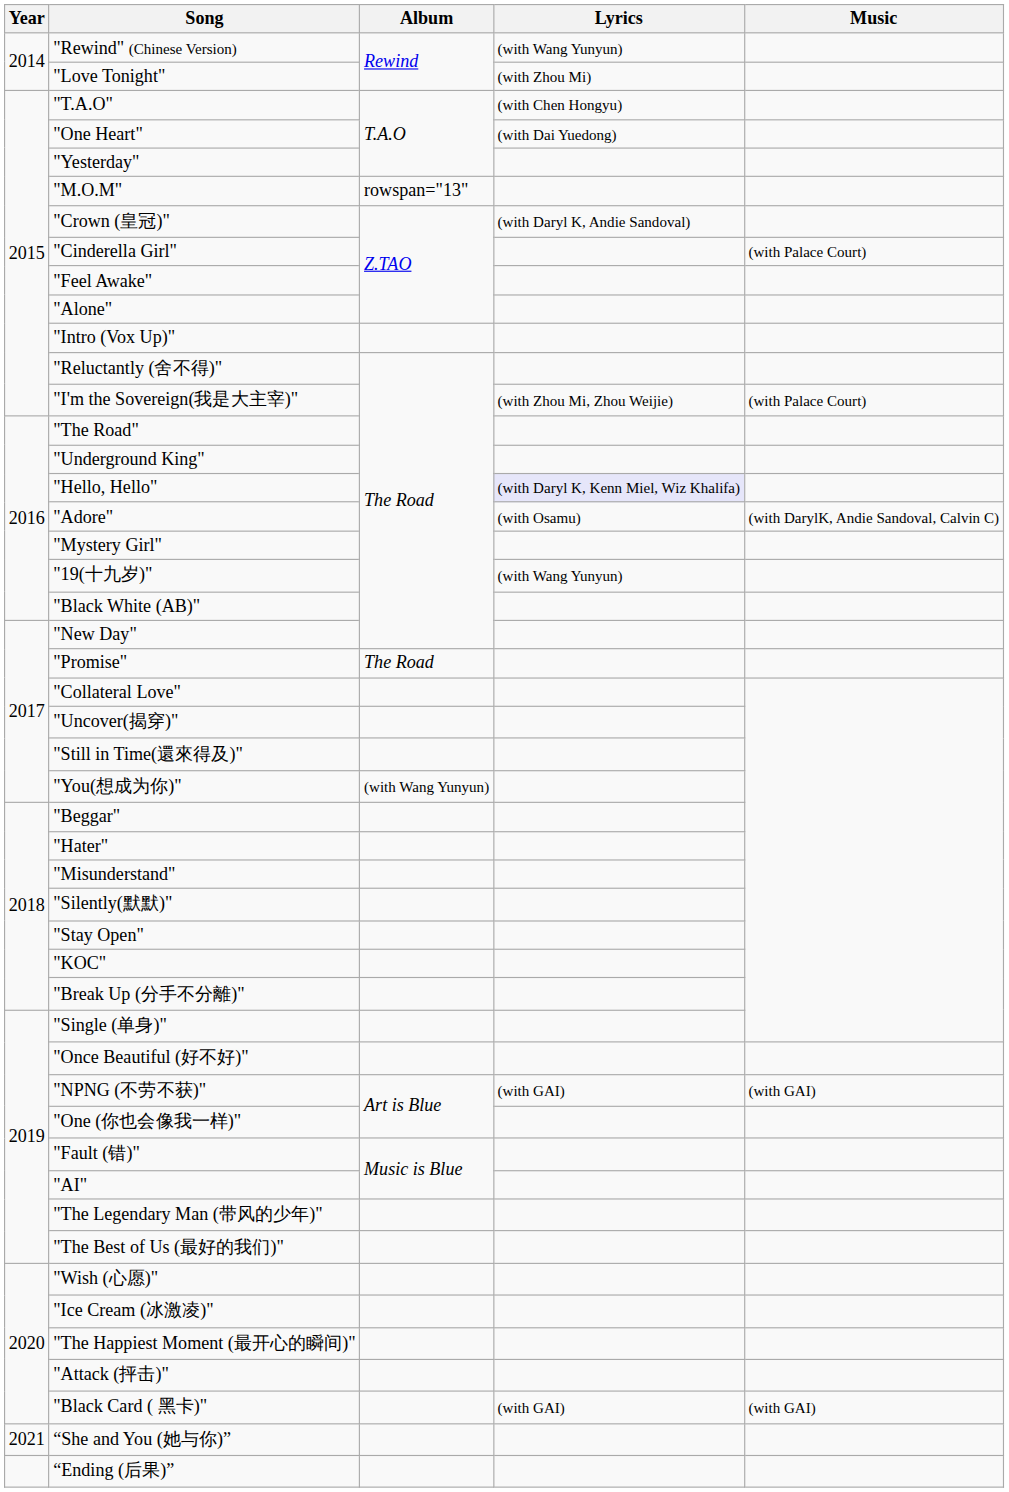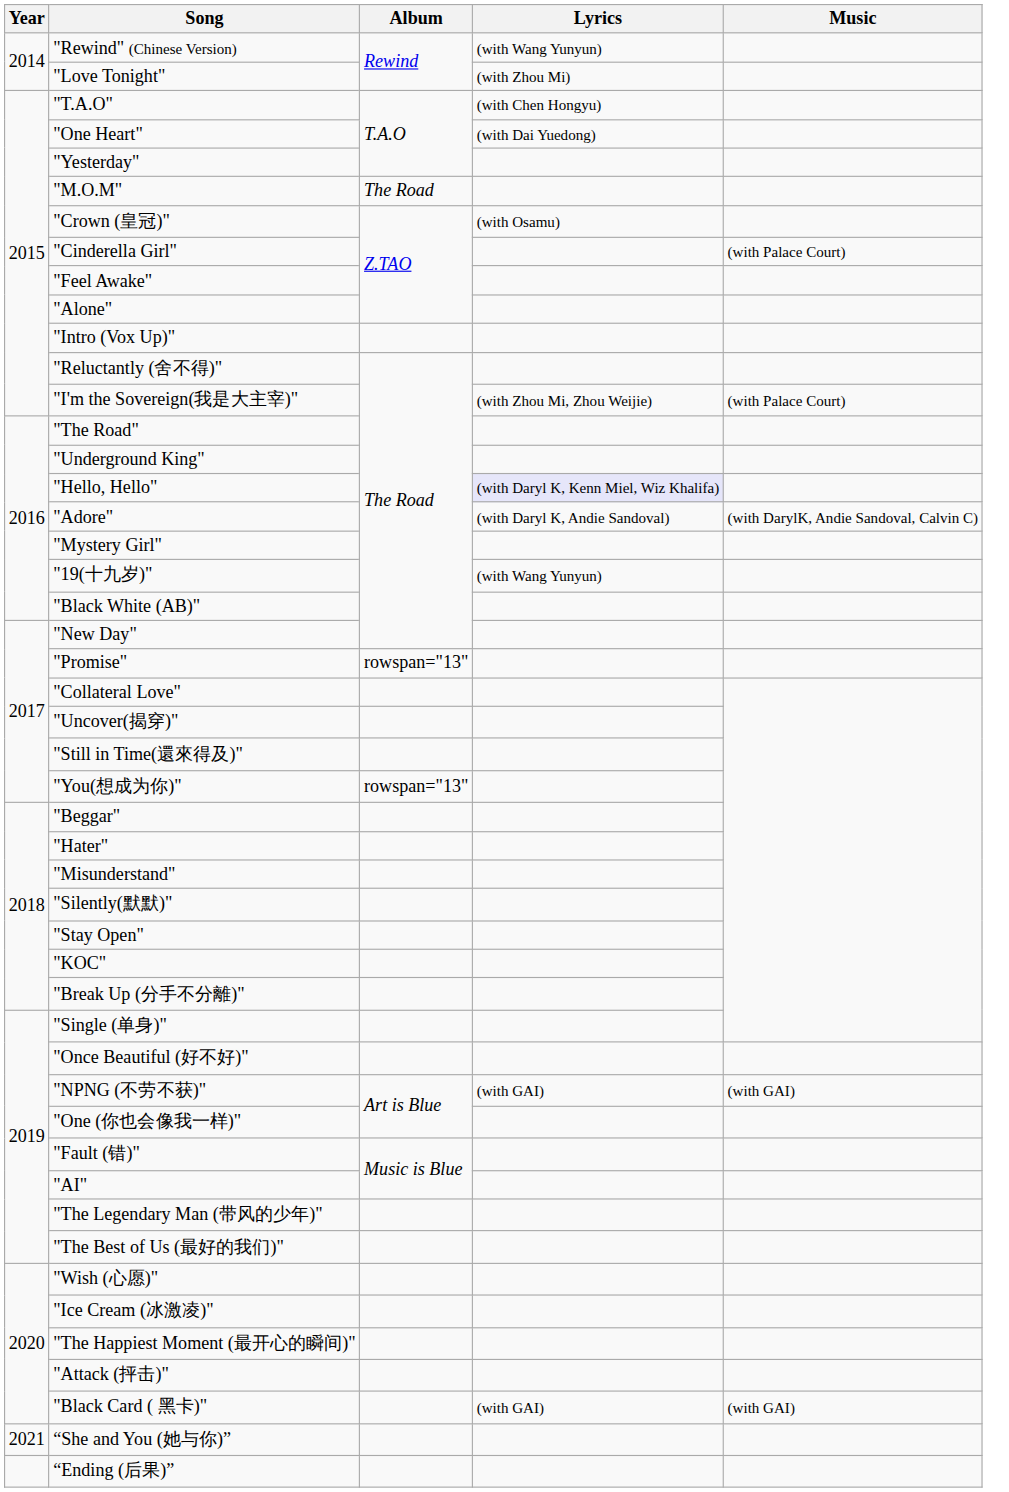(416, 190) rowspan="13" -> (399, 190) The Road
(594, 222) (with Daryl K, Andie Sandoval) -> (518, 222) (with Osamu)
(539, 517) (with Osamu) -> (573, 517) (with Daryl K, Andie Sandoval)
(399, 663) The Road -> (416, 663) rowspan="13"
(427, 787) (with Wang Yunyun) -> (416, 786) rowspan="13"
